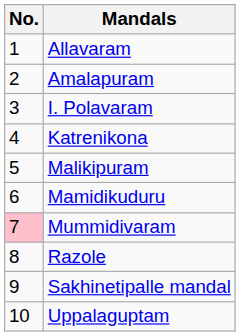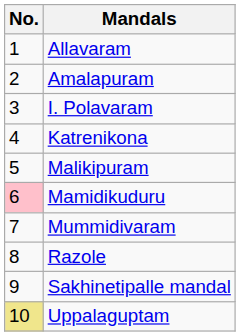(14, 197) no background -> (14, 197) pink background
(14, 227) pink background -> (14, 227) no background
(19, 316) no background -> (19, 316) khaki background
